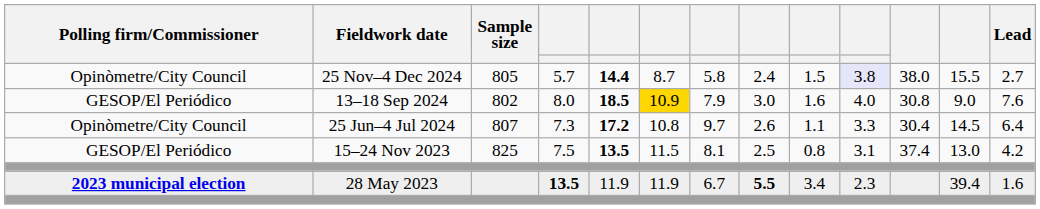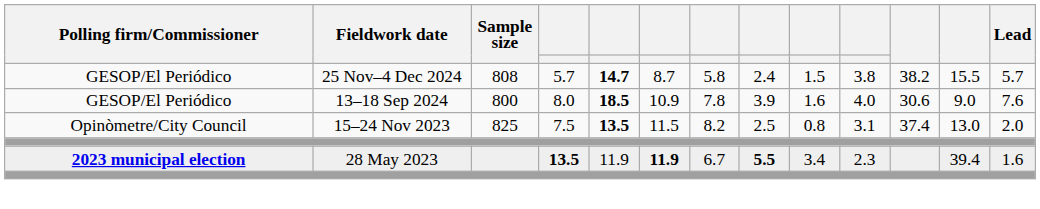(159, 76) Opinòmetre/City Council -> (159, 76) GESOP/El Periódico
(505, 76) 805 -> (505, 76) 808
(614, 76) 14.4 -> (614, 76) 14.7
(865, 76) lavender background -> (865, 76) no background
(915, 76) 38.0 -> (915, 76) 38.2
(1013, 76) 2.7 -> (1013, 76) 5.7
(505, 101) 802 -> (505, 101) 800
(664, 101) gold background -> (664, 101) no background
(714, 101) 7.9 -> (714, 101) 7.8
(764, 101) 3.0 -> (764, 101) 3.9
(915, 101) 30.8 -> (915, 101) 30.6
- row: (392, 126)
(159, 151) GESOP/El Periódico -> (159, 126) Opinòmetre/City Council
(714, 151) 8.1 -> (714, 126) 8.2
(1013, 151) 4.2 -> (1013, 126) 2.0
(664, 184) normal -> (664, 159) bold
